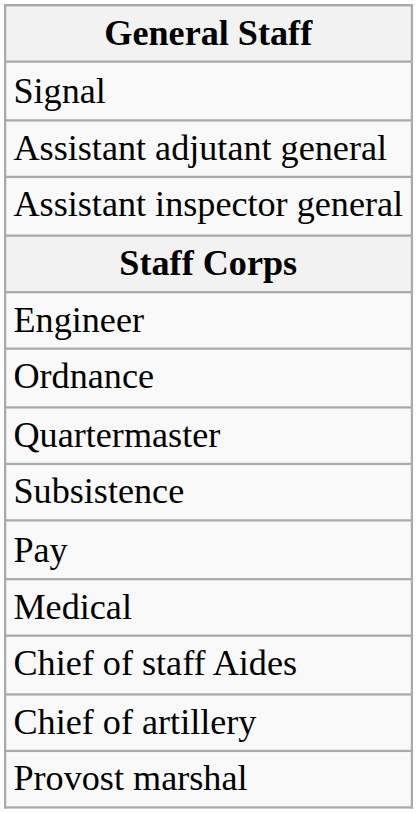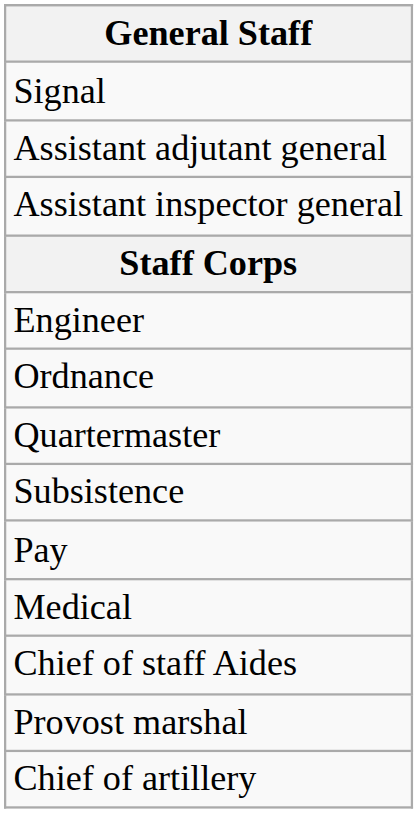(135, 721) Chief of artillery -> (130, 721) Provost marshal
(130, 778) Provost marshal -> (135, 778) Chief of artillery
